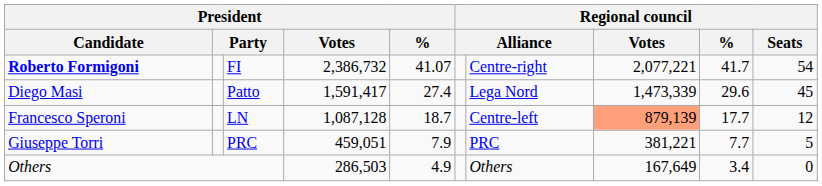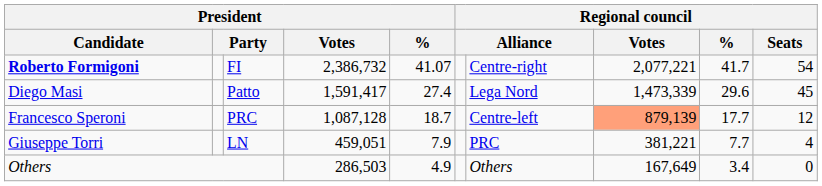(238, 117) LN -> (242, 117) PRC
(242, 142) PRC -> (238, 142) LN
(809, 142) 5 -> (809, 142) 4
